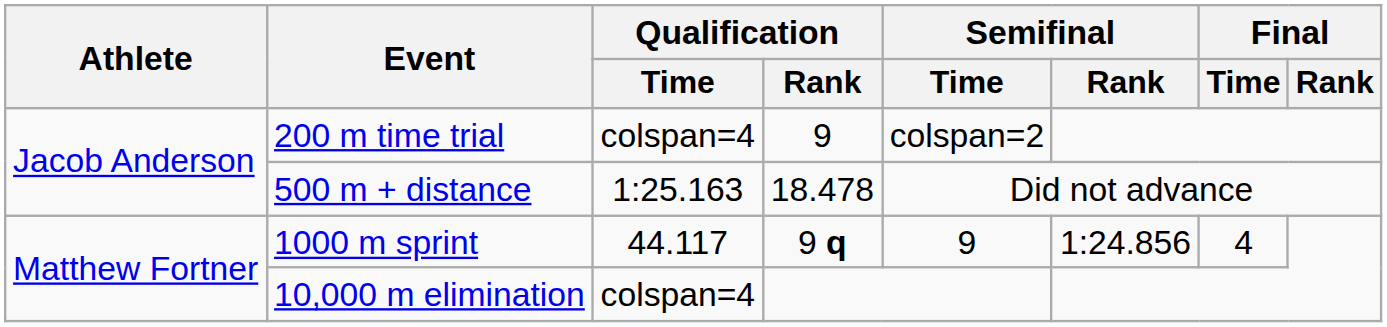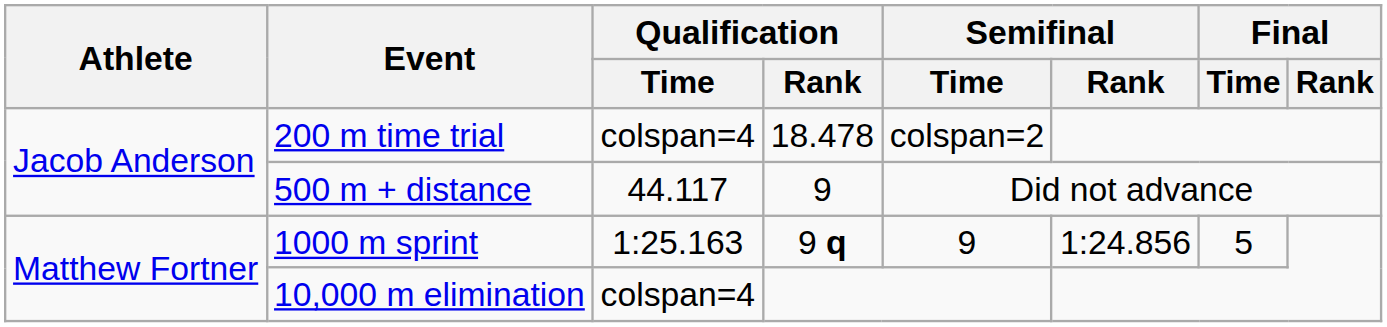(822, 136) 9 -> (822, 136) 18.478
(678, 189) 1:25.163 -> (678, 189) 44.117
(822, 189) 18.478 -> (822, 189) 9
(678, 242) 44.117 -> (678, 242) 1:25.163
(1244, 242) 4 -> (1244, 242) 5
